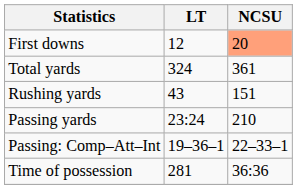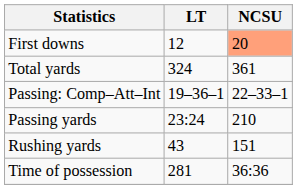rows swapped: (55, 94) <-> (84, 145)
